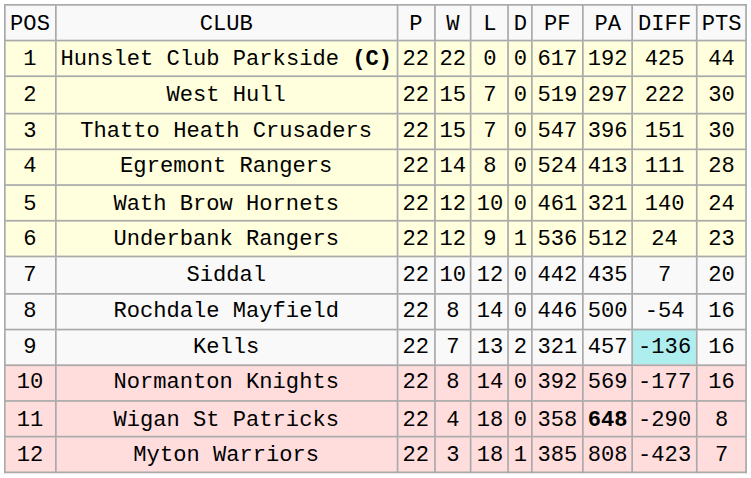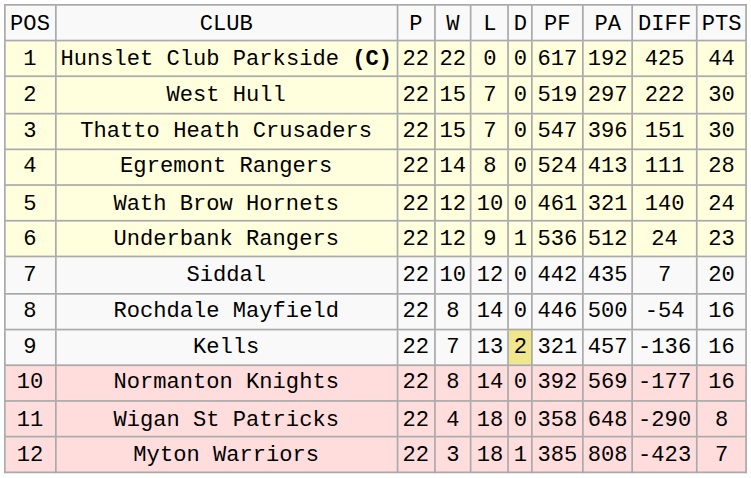(520, 347) no background -> (520, 347) khaki background
(665, 347) paleturquoise background -> (665, 347) no background
(608, 419) bold -> (608, 419) normal
